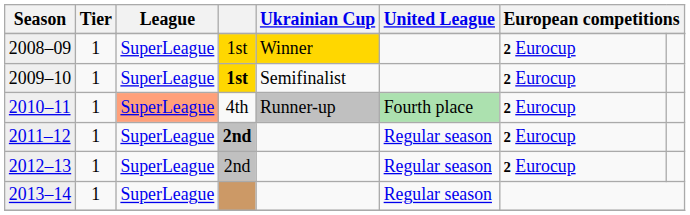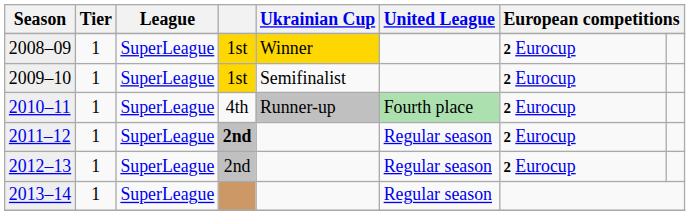(237, 77) bold -> (237, 77) normal
(167, 106) lightsalmon background -> (167, 106) no background
